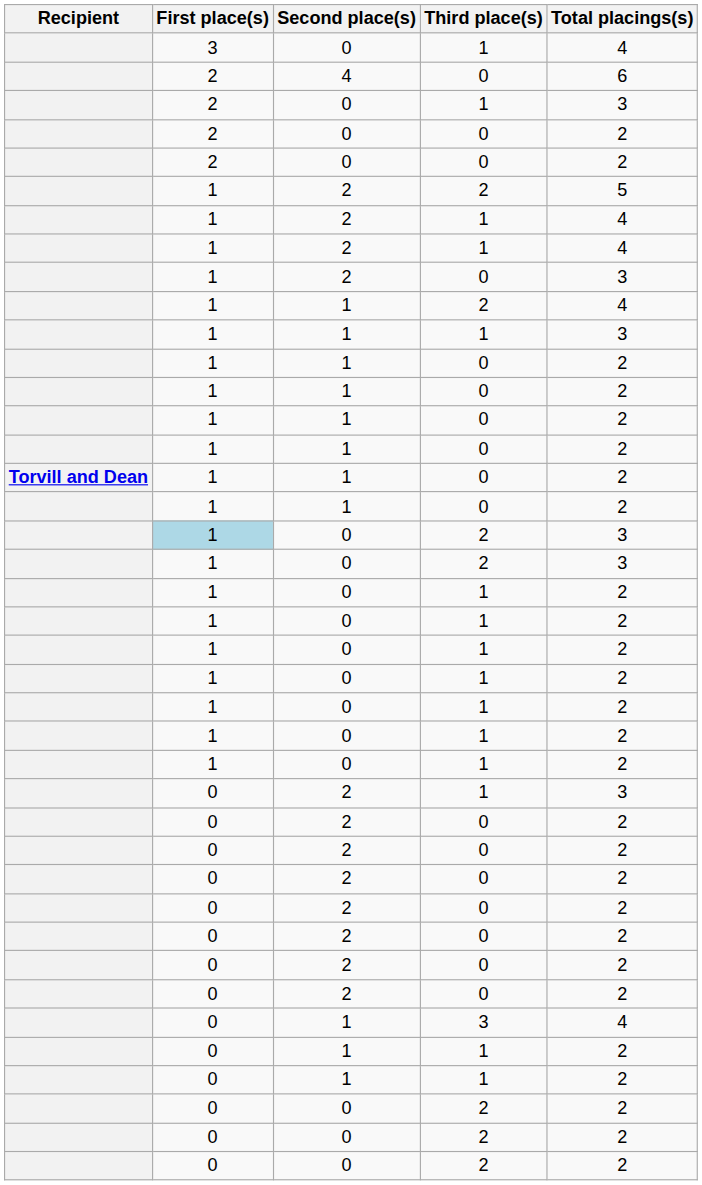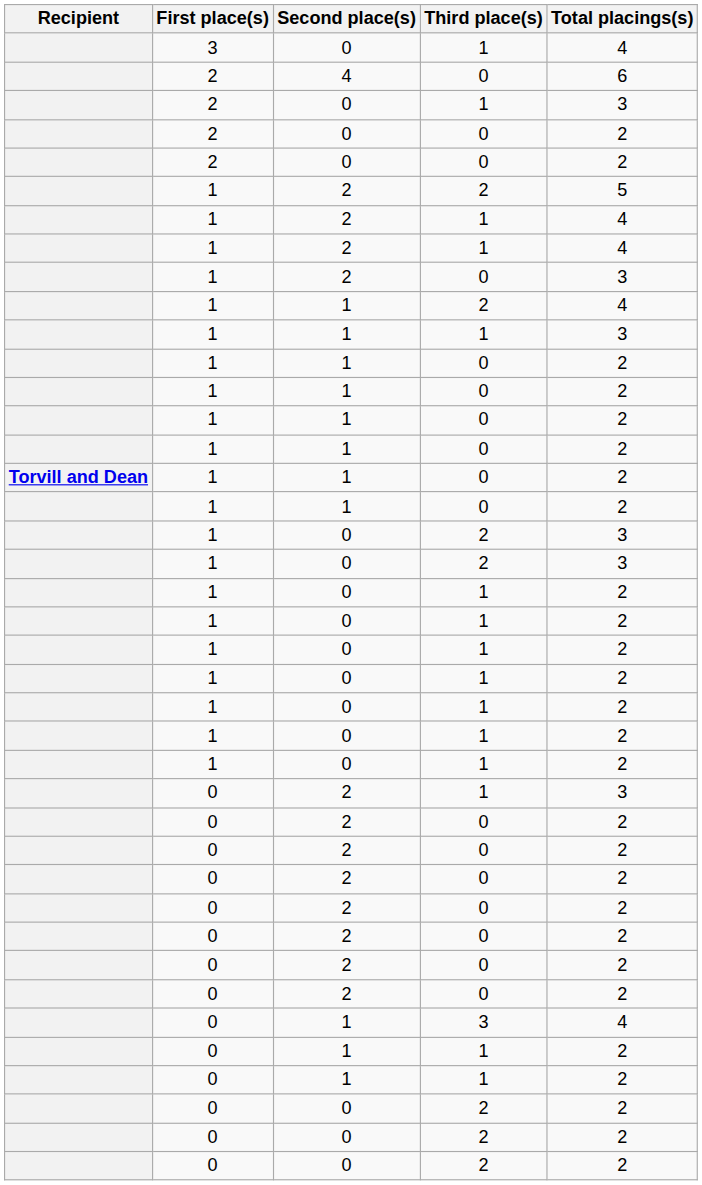(213, 534) lightblue background -> (213, 534) no background
